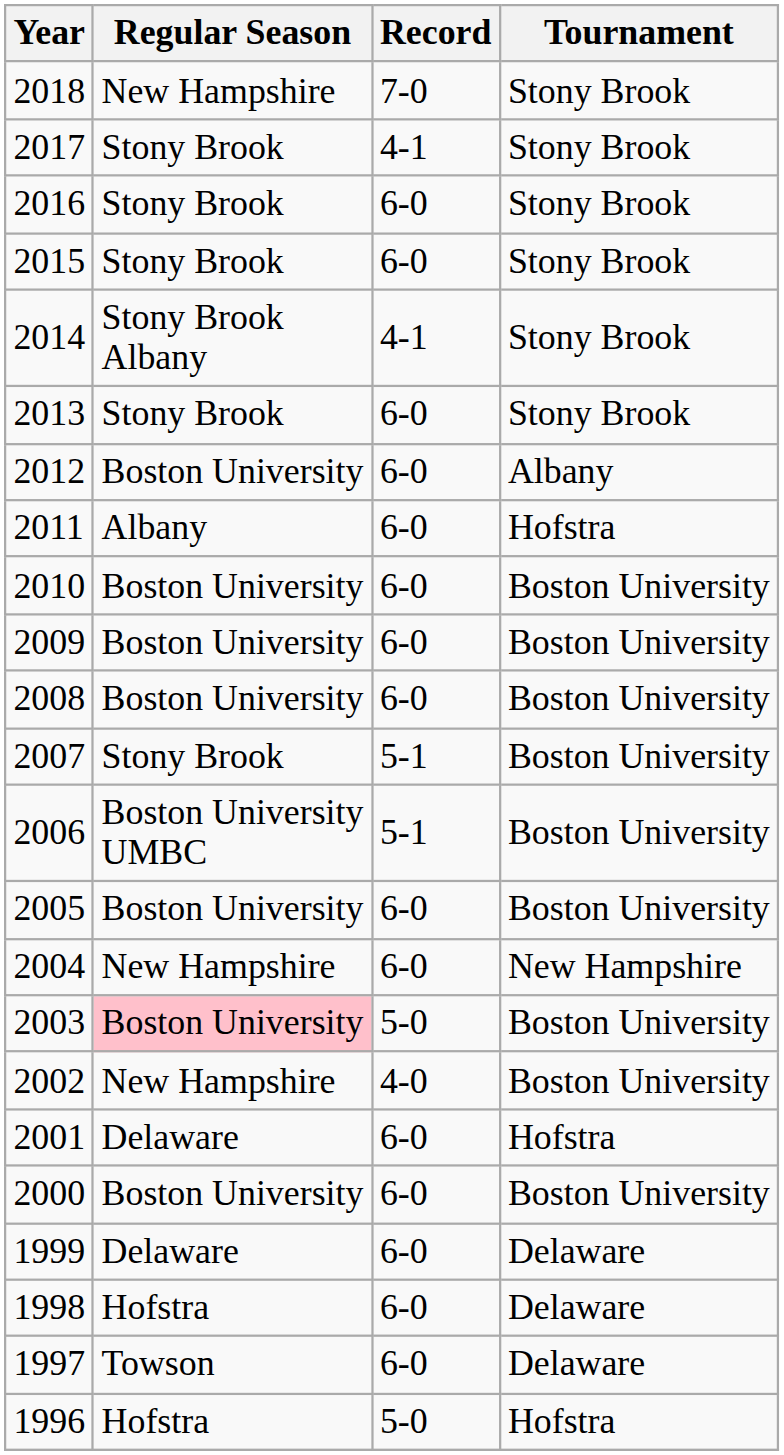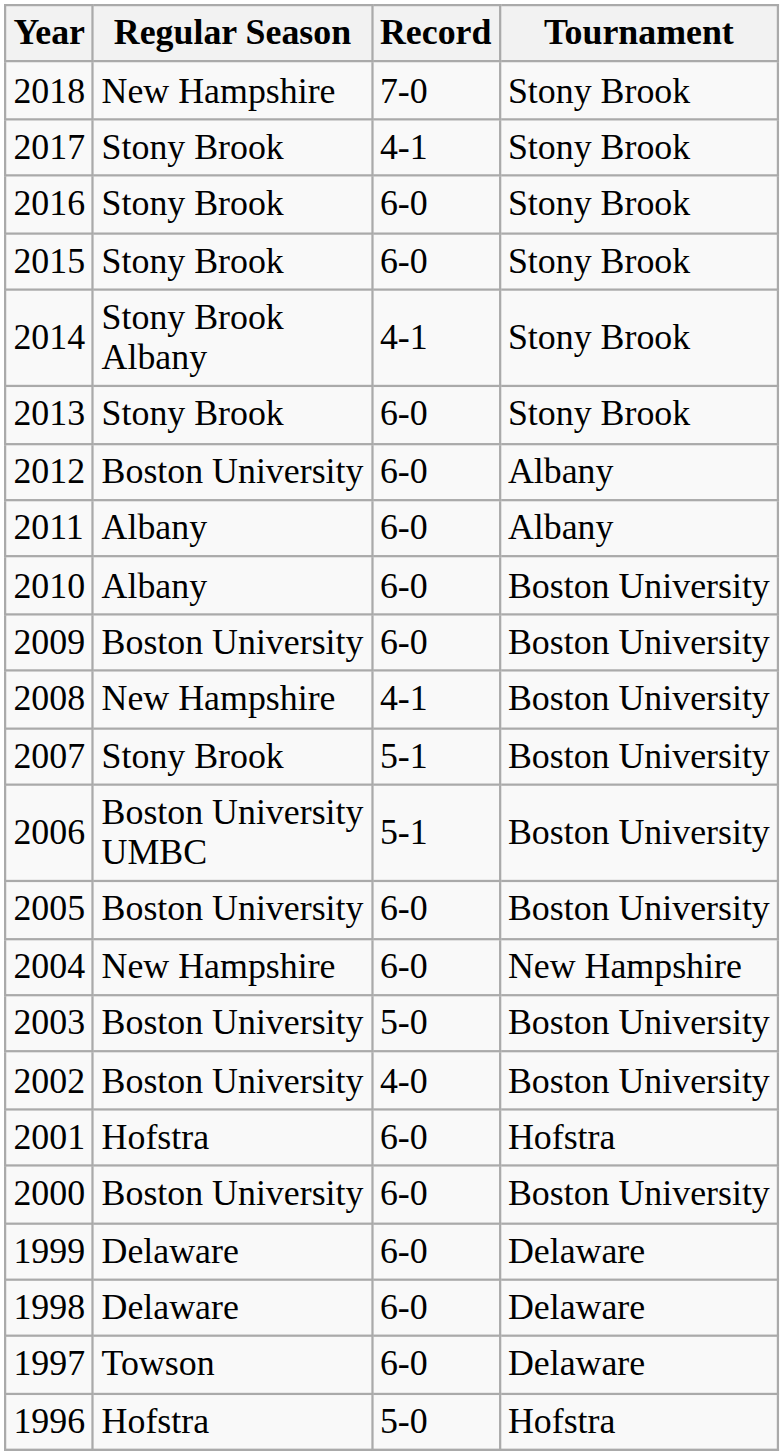(562, 527) Hofstra -> (561, 527) Albany
(232, 584) Boston University -> (154, 584) Albany
(232, 698) Boston University -> (219, 698) New Hampshire
(404, 698) 6-0 -> (404, 698) 4-1
(232, 1023) pink background -> (232, 1023) no background
(219, 1079) New Hampshire -> (232, 1079) Boston University
(170, 1136) Delaware -> (155, 1136) Hofstra
(155, 1307) Hofstra -> (170, 1307) Delaware
